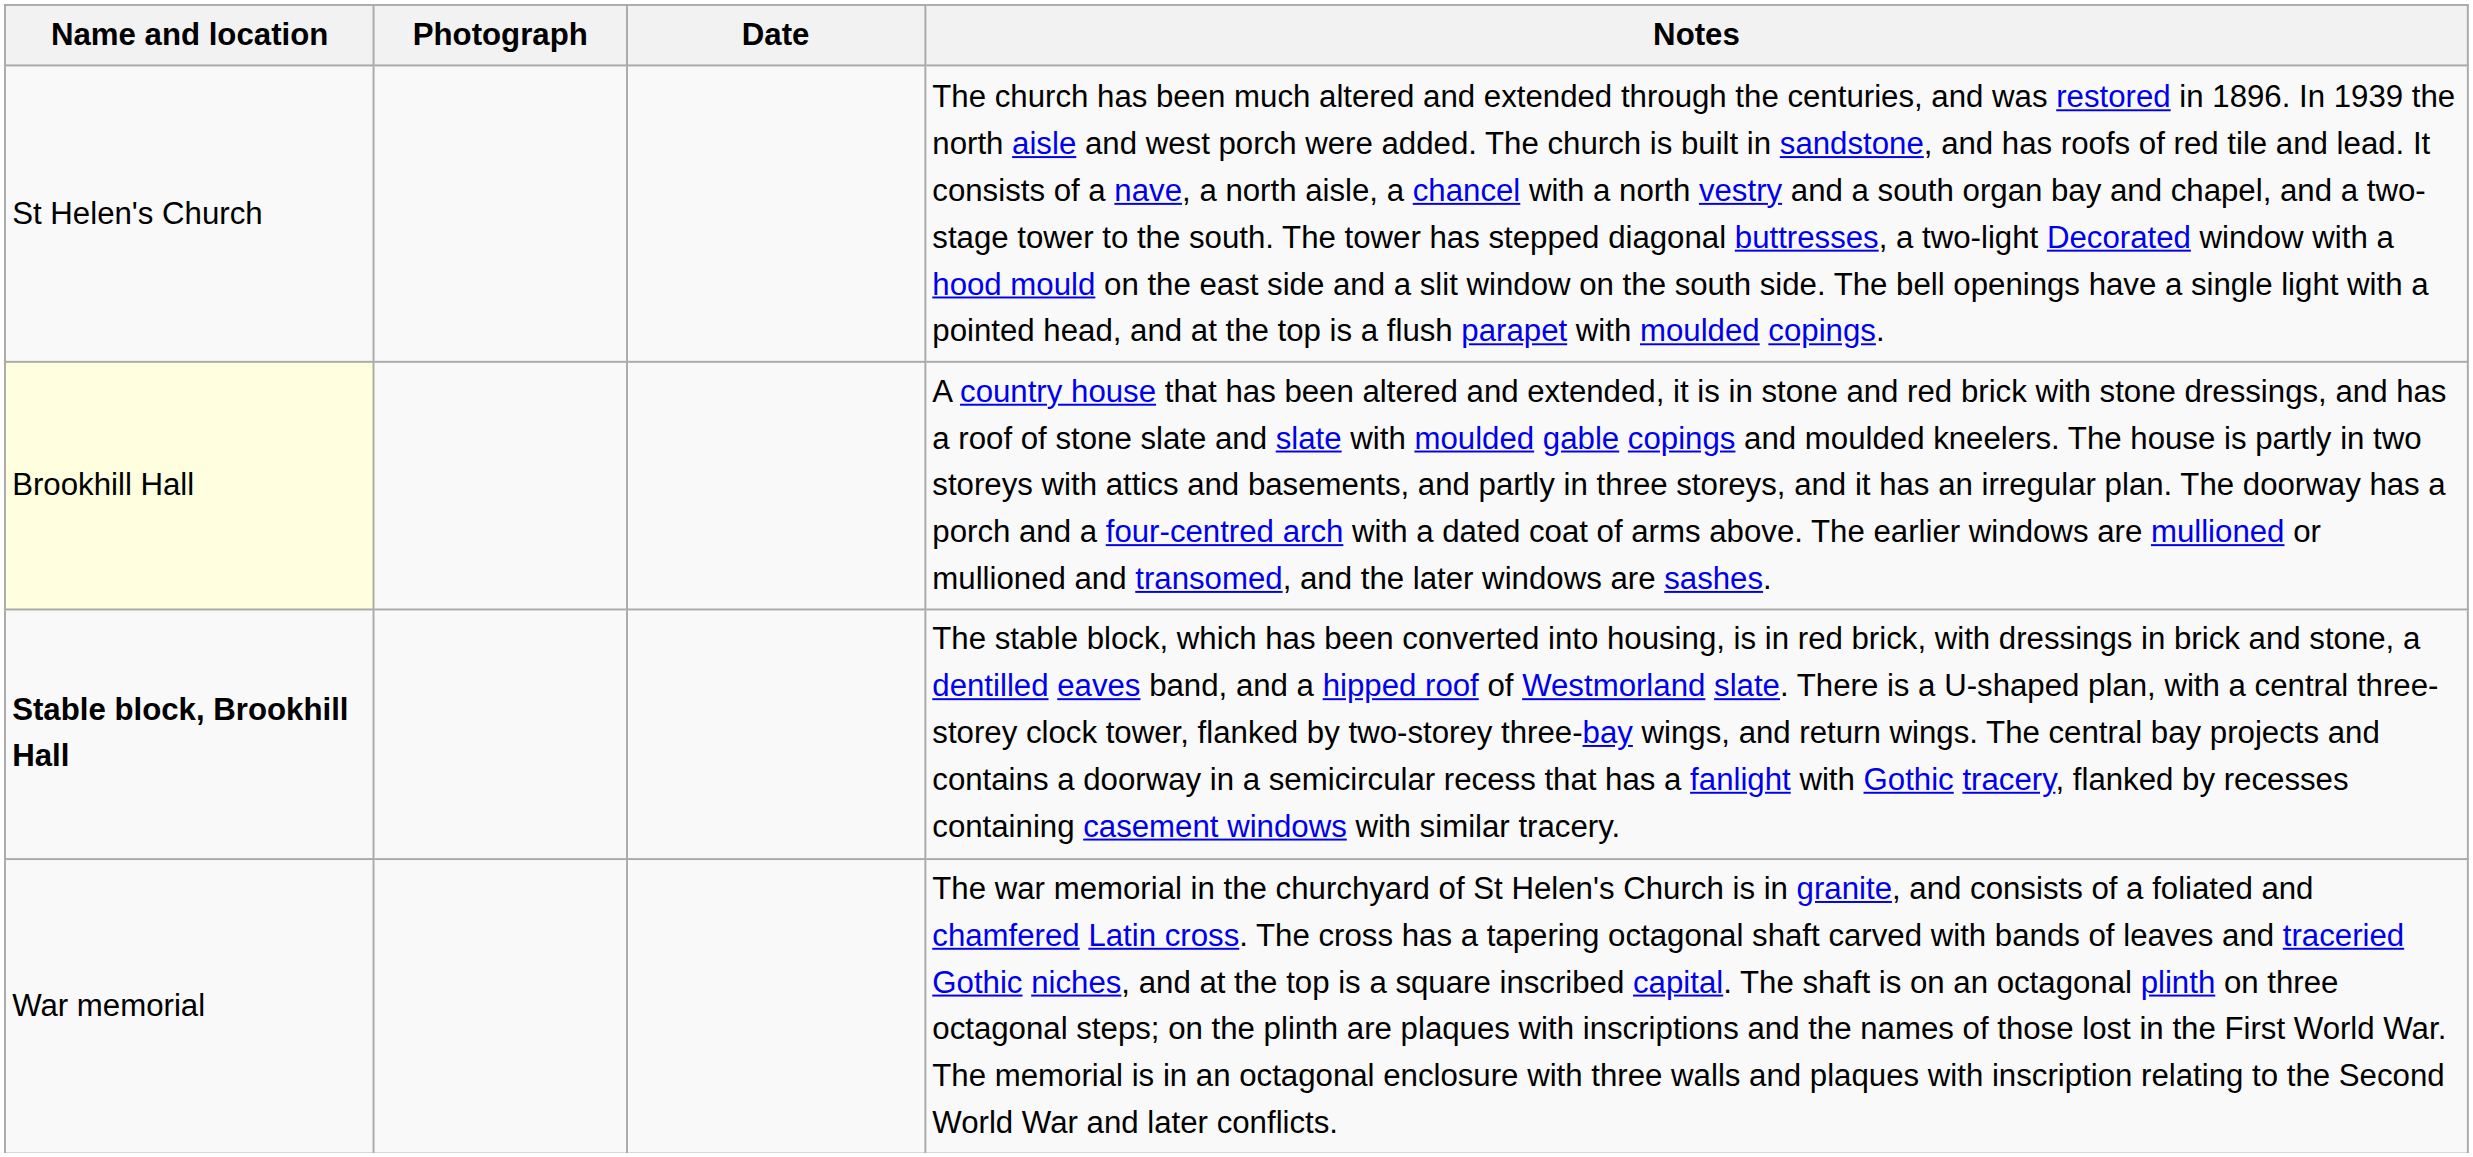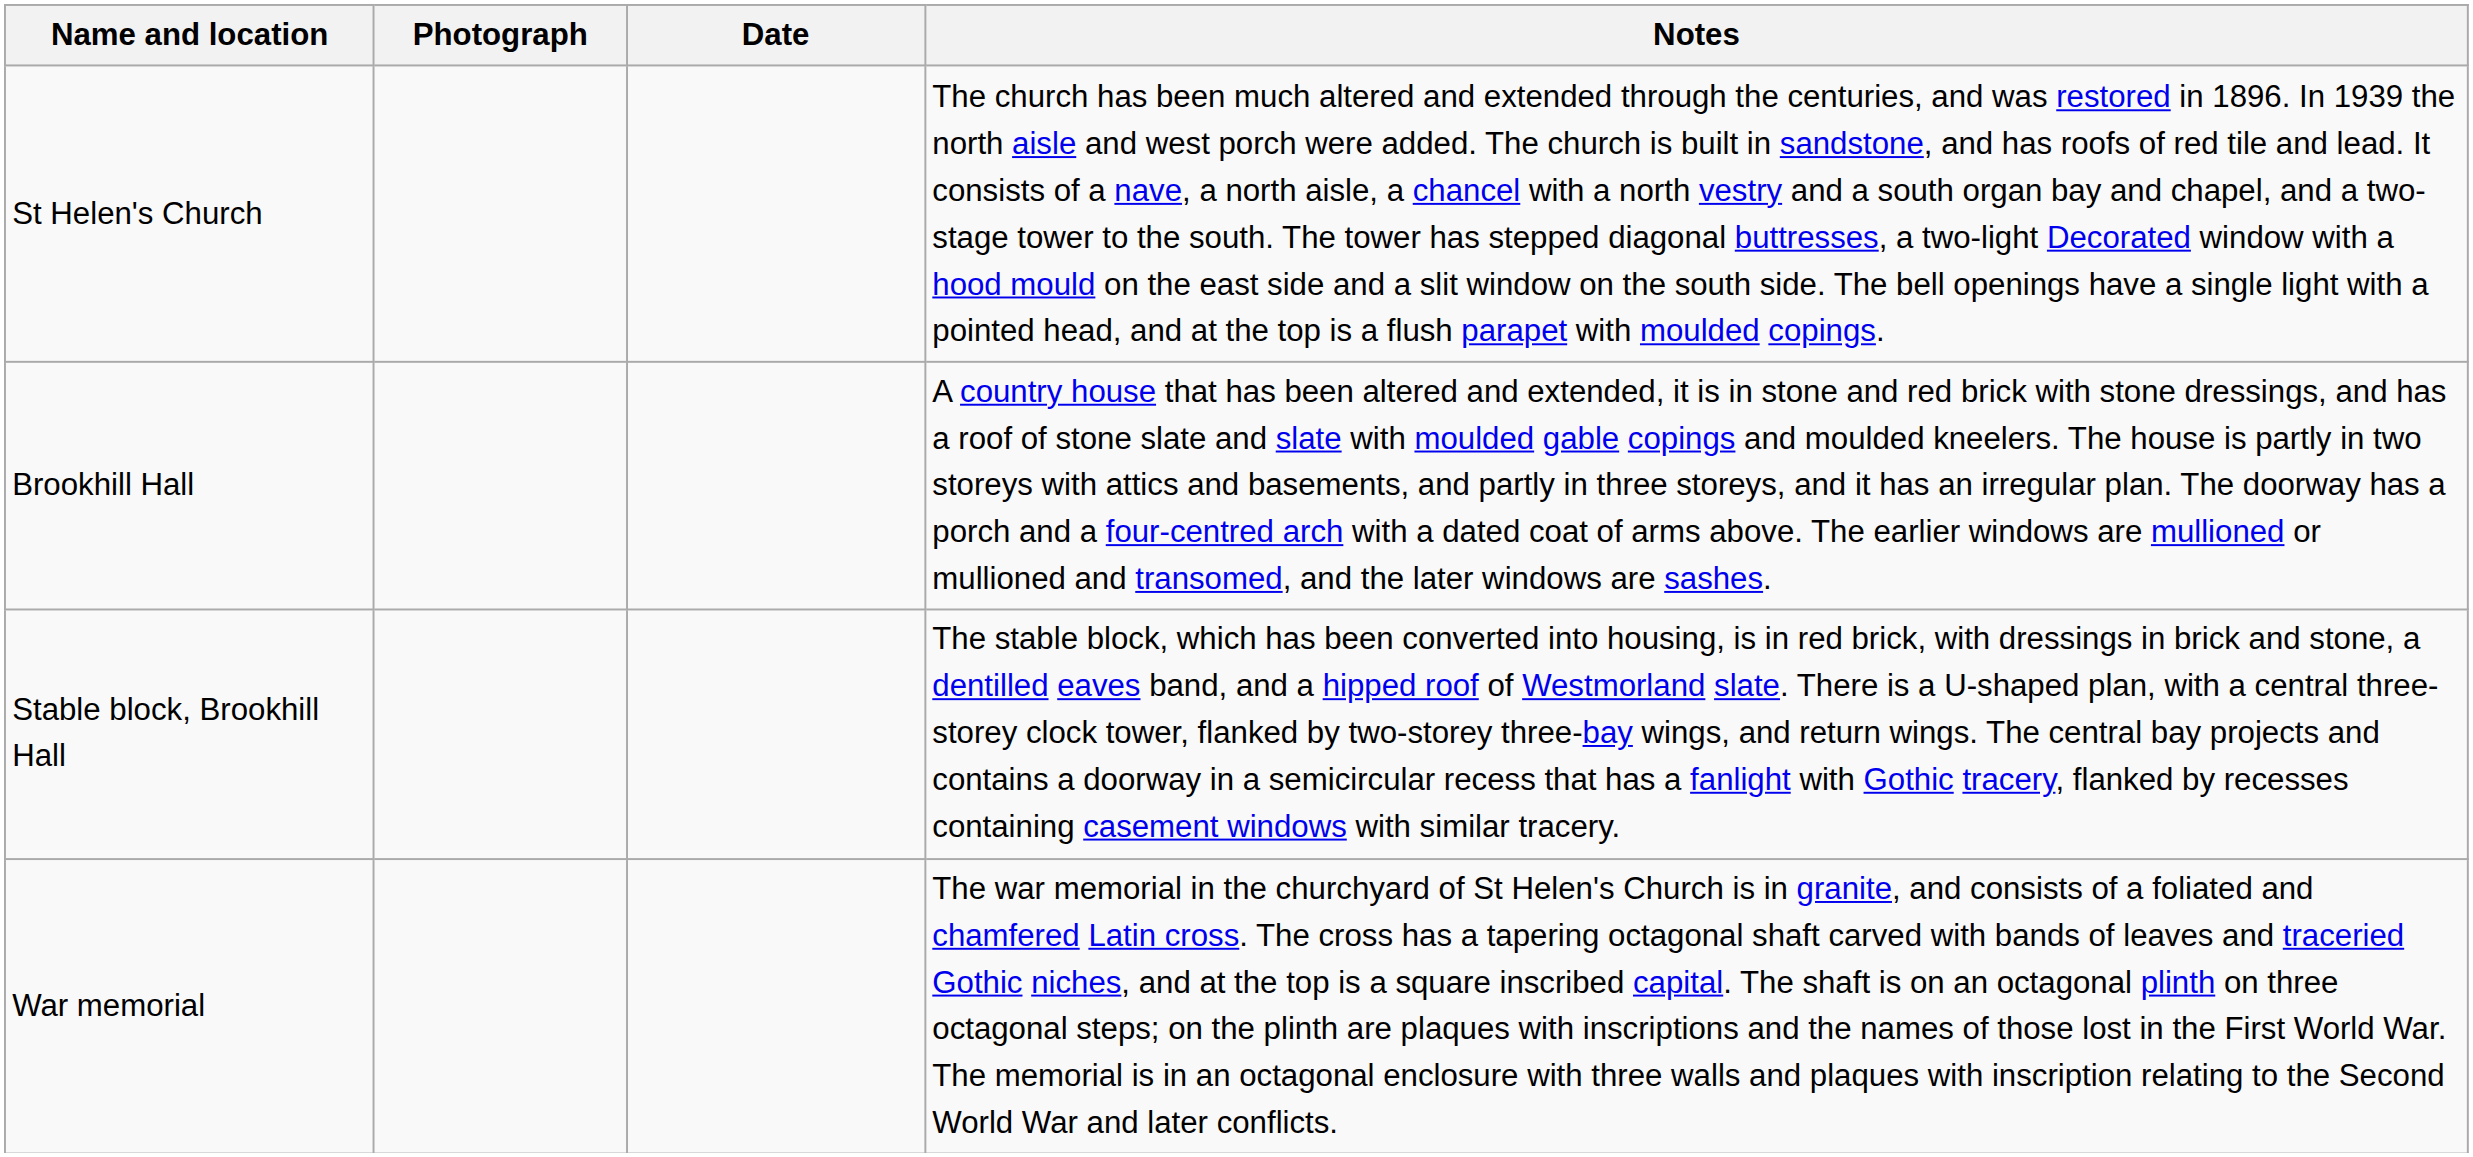(103, 485) lightyellow background -> (103, 485) no background
(180, 733) bold -> (166, 733) normal
